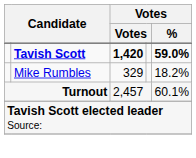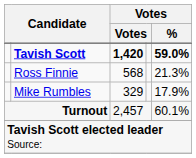+ row: (46, 73)
(172, 73) 18.2% -> (172, 92) 17.9%
